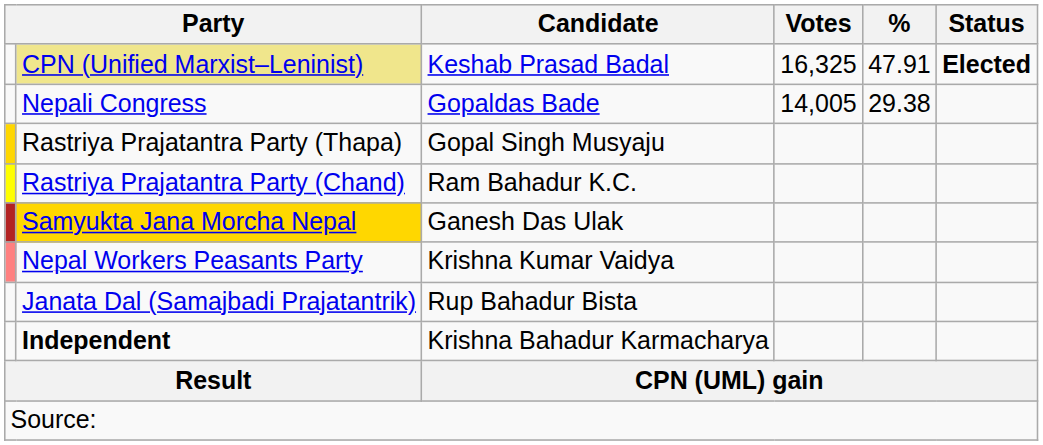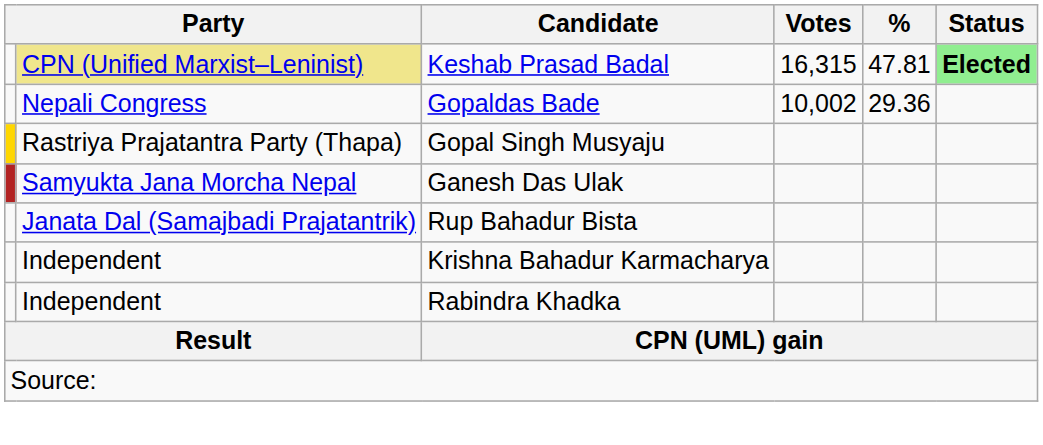(819, 63) 16,325 -> (819, 63) 16,315
(899, 63) 47.91 -> (899, 63) 47.81
(987, 63) no background -> (987, 63) lightgreen background
(819, 103) 14,005 -> (819, 103) 10,002
(899, 103) 29.38 -> (899, 103) 29.36
- row: (532, 182)
(189, 222) gold background -> (189, 182) no background
- row: (551, 261)
(96, 340) bold -> (91, 261) normal
+ row: (524, 301)
